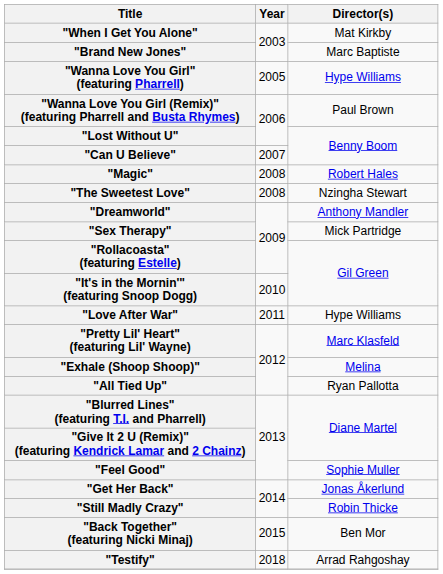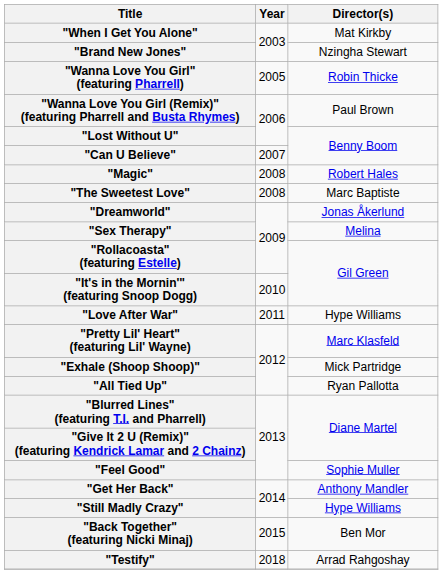(363, 52) Marc Baptiste -> (363, 52) Nzingha Stewart
(363, 77) Hype Williams -> (363, 77) Robin Thicke
(363, 193) Nzingha Stewart -> (363, 193) Marc Baptiste
(363, 212) Anthony Mandler -> (363, 212) Jonas Åkerlund
(363, 231) Mick Partridge -> (363, 231) Melina
(363, 366) Melina -> (363, 366) Mick Partridge
(363, 489) Jonas Åkerlund -> (363, 489) Anthony Mandler
(363, 508) Robin Thicke -> (363, 508) Hype Williams
